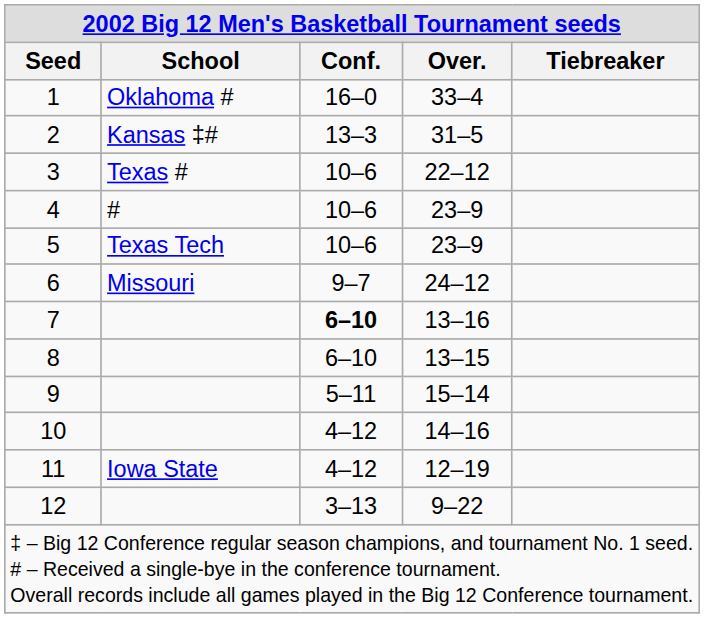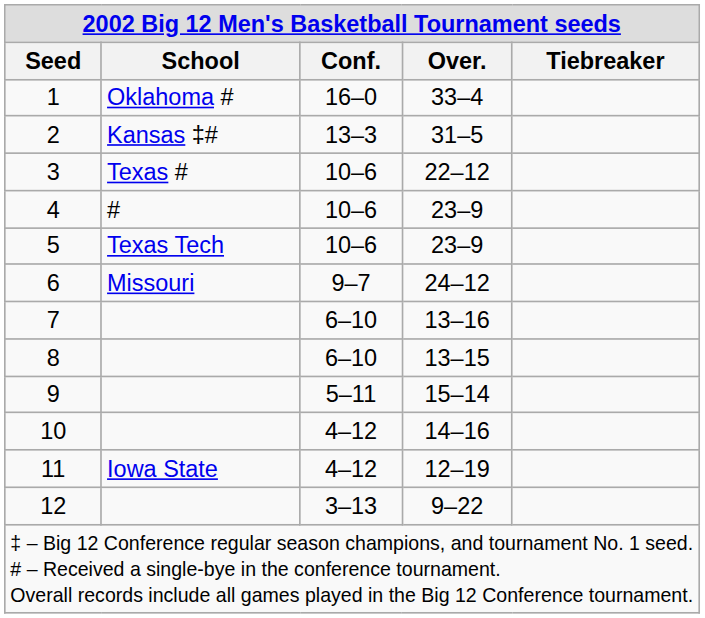(351, 320) bold -> (351, 320) normal
